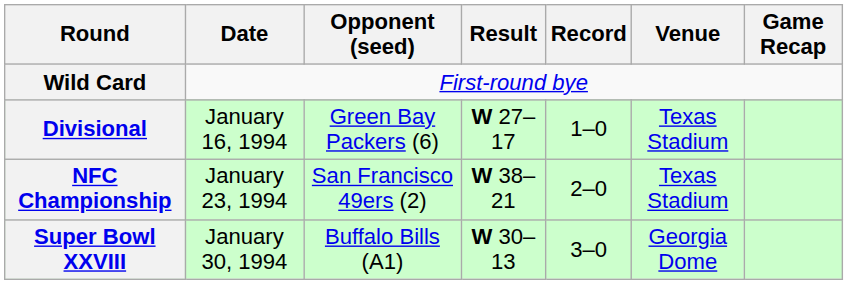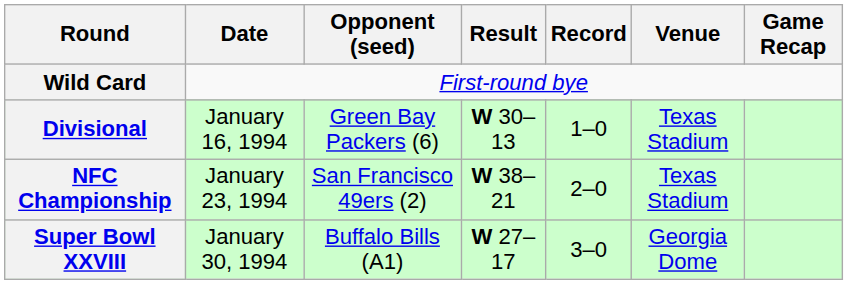(503, 129) W 27–17 -> (503, 129) W 30–13
(503, 249) W 30–13 -> (503, 249) W 27–17
